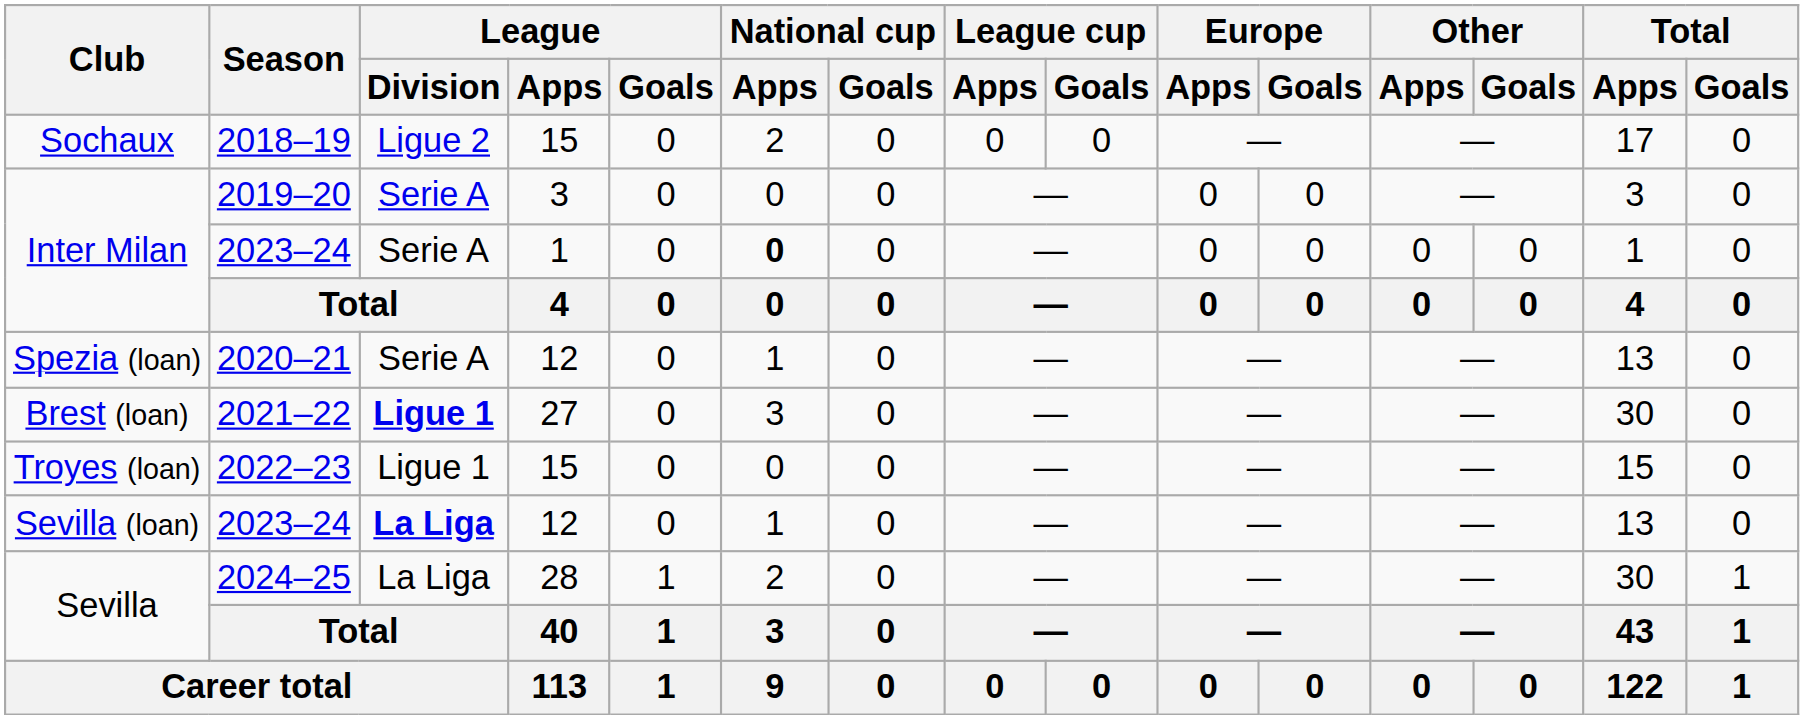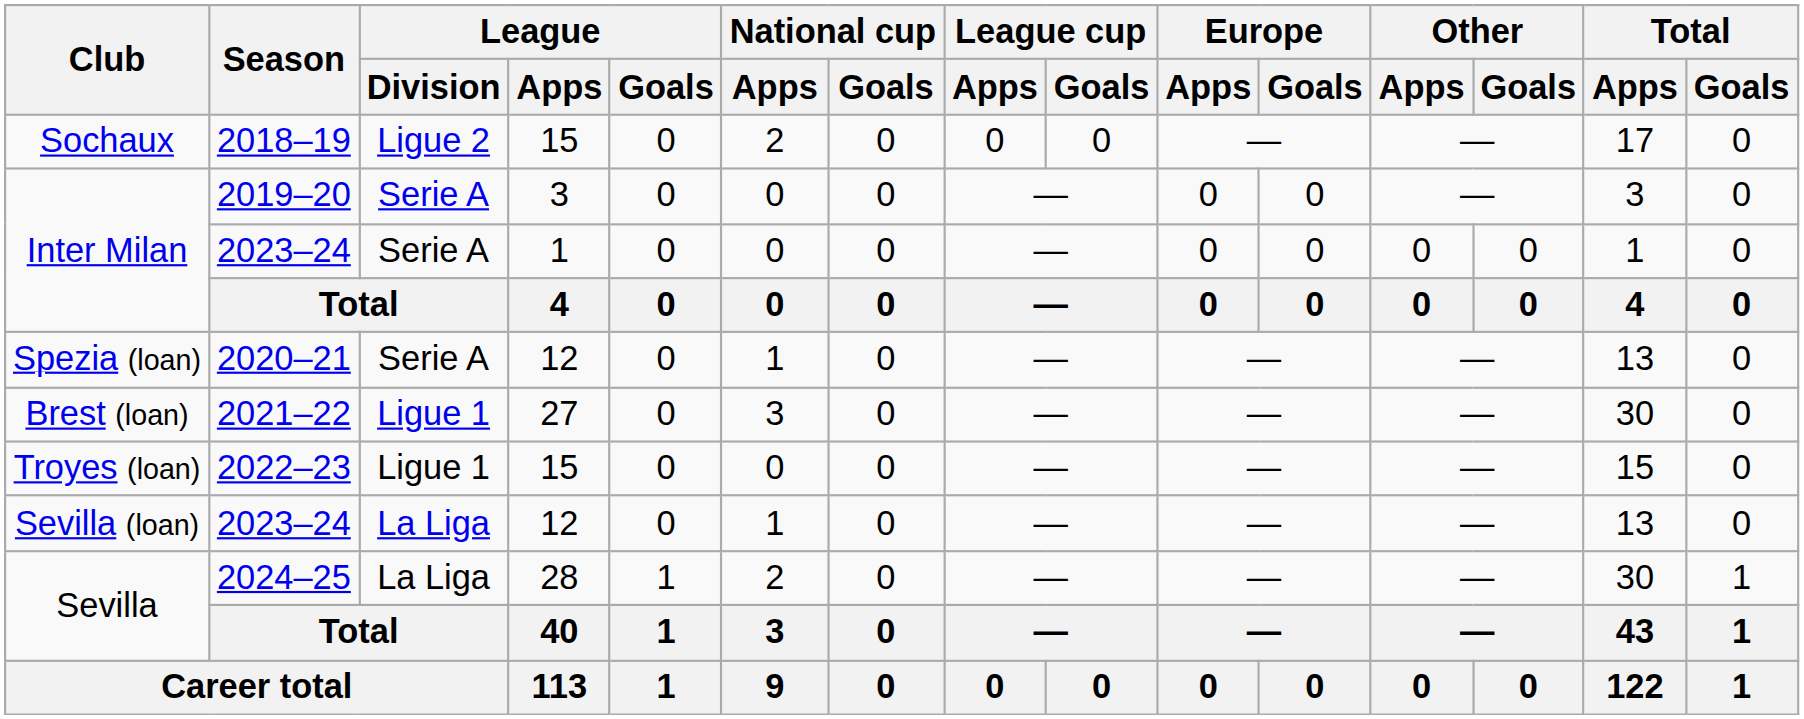(775, 250) bold -> (775, 250) normal
(434, 413) bold -> (434, 413) normal
(434, 522) bold -> (434, 522) normal
